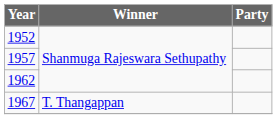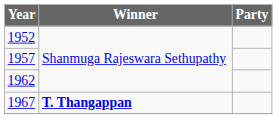(83, 102) normal -> (87, 102) bold
